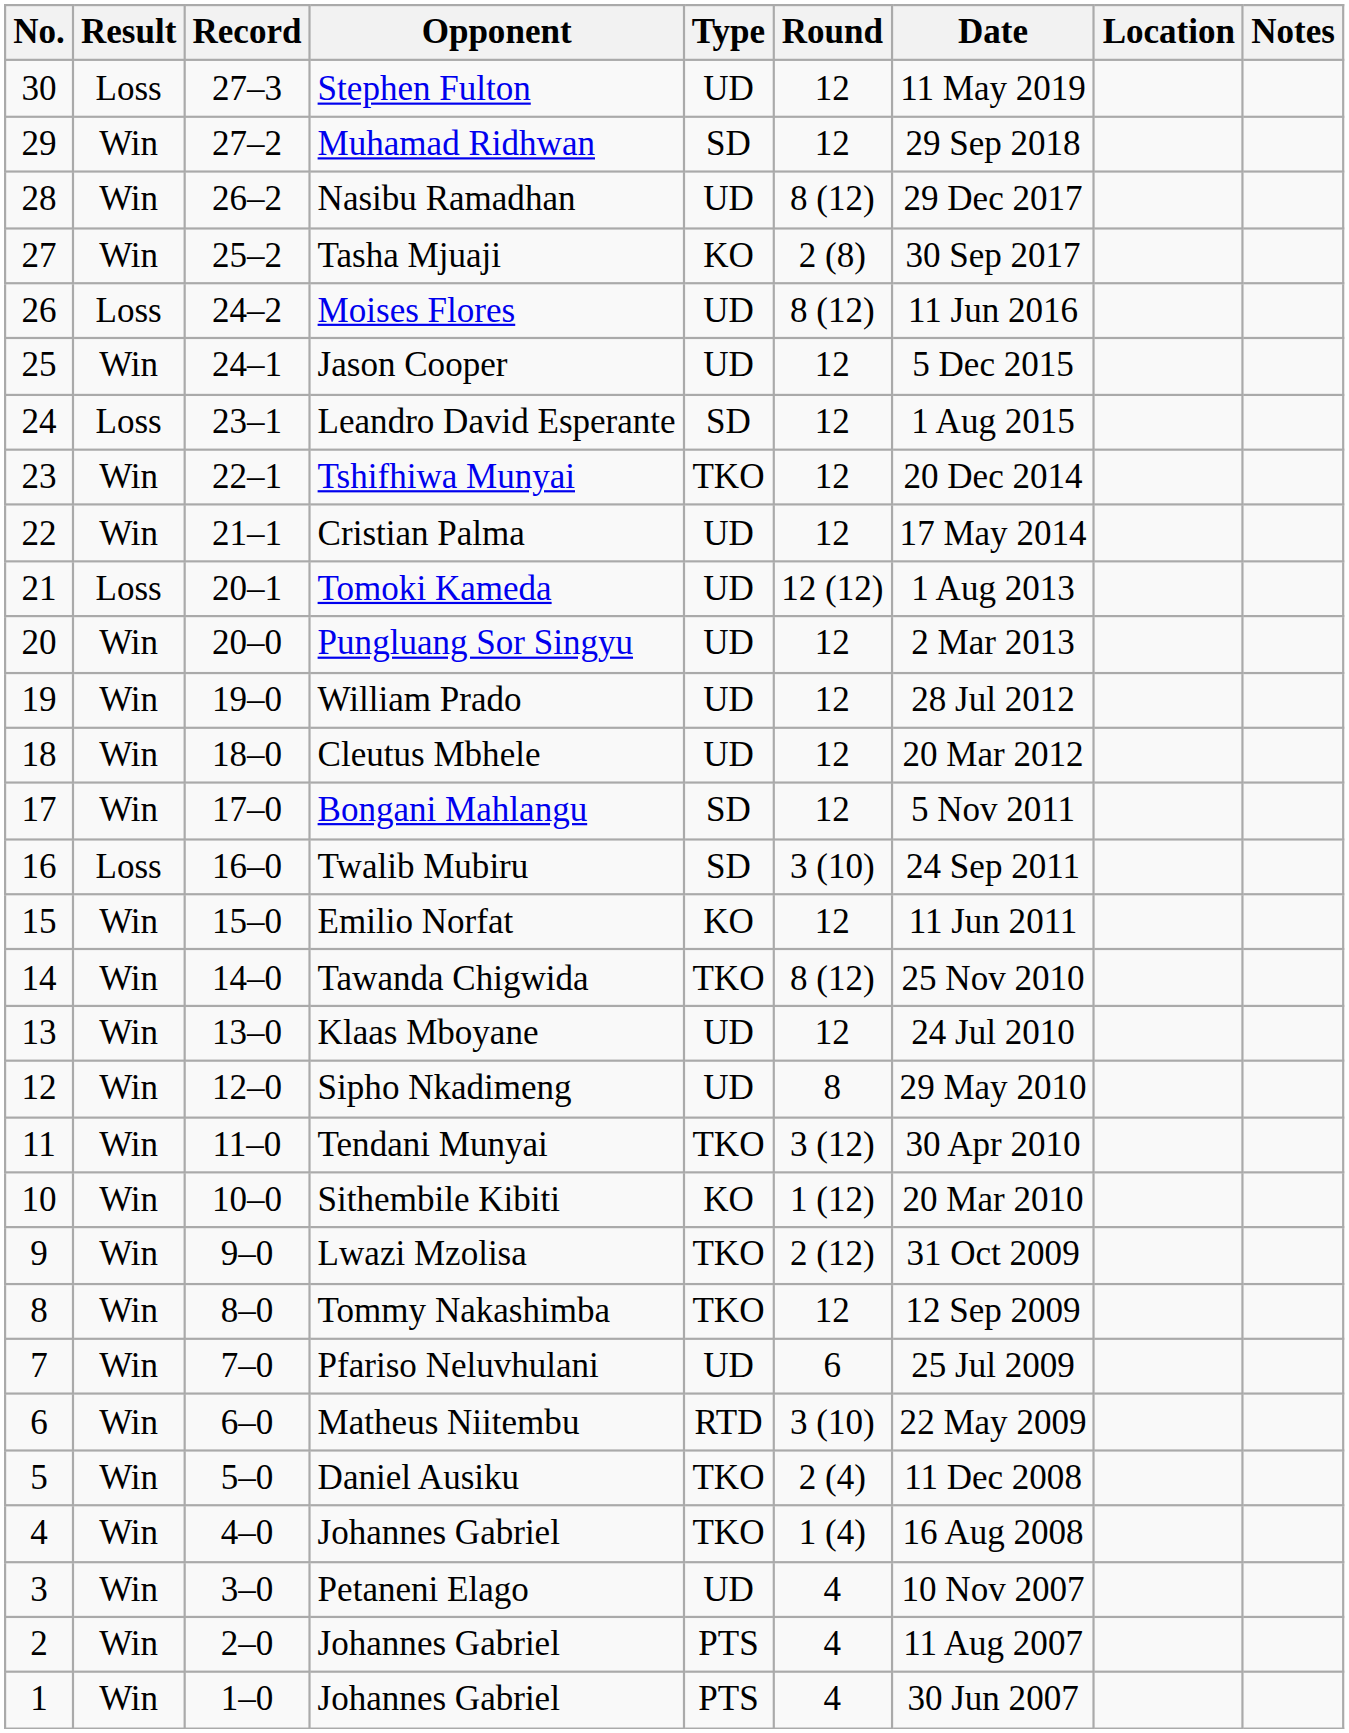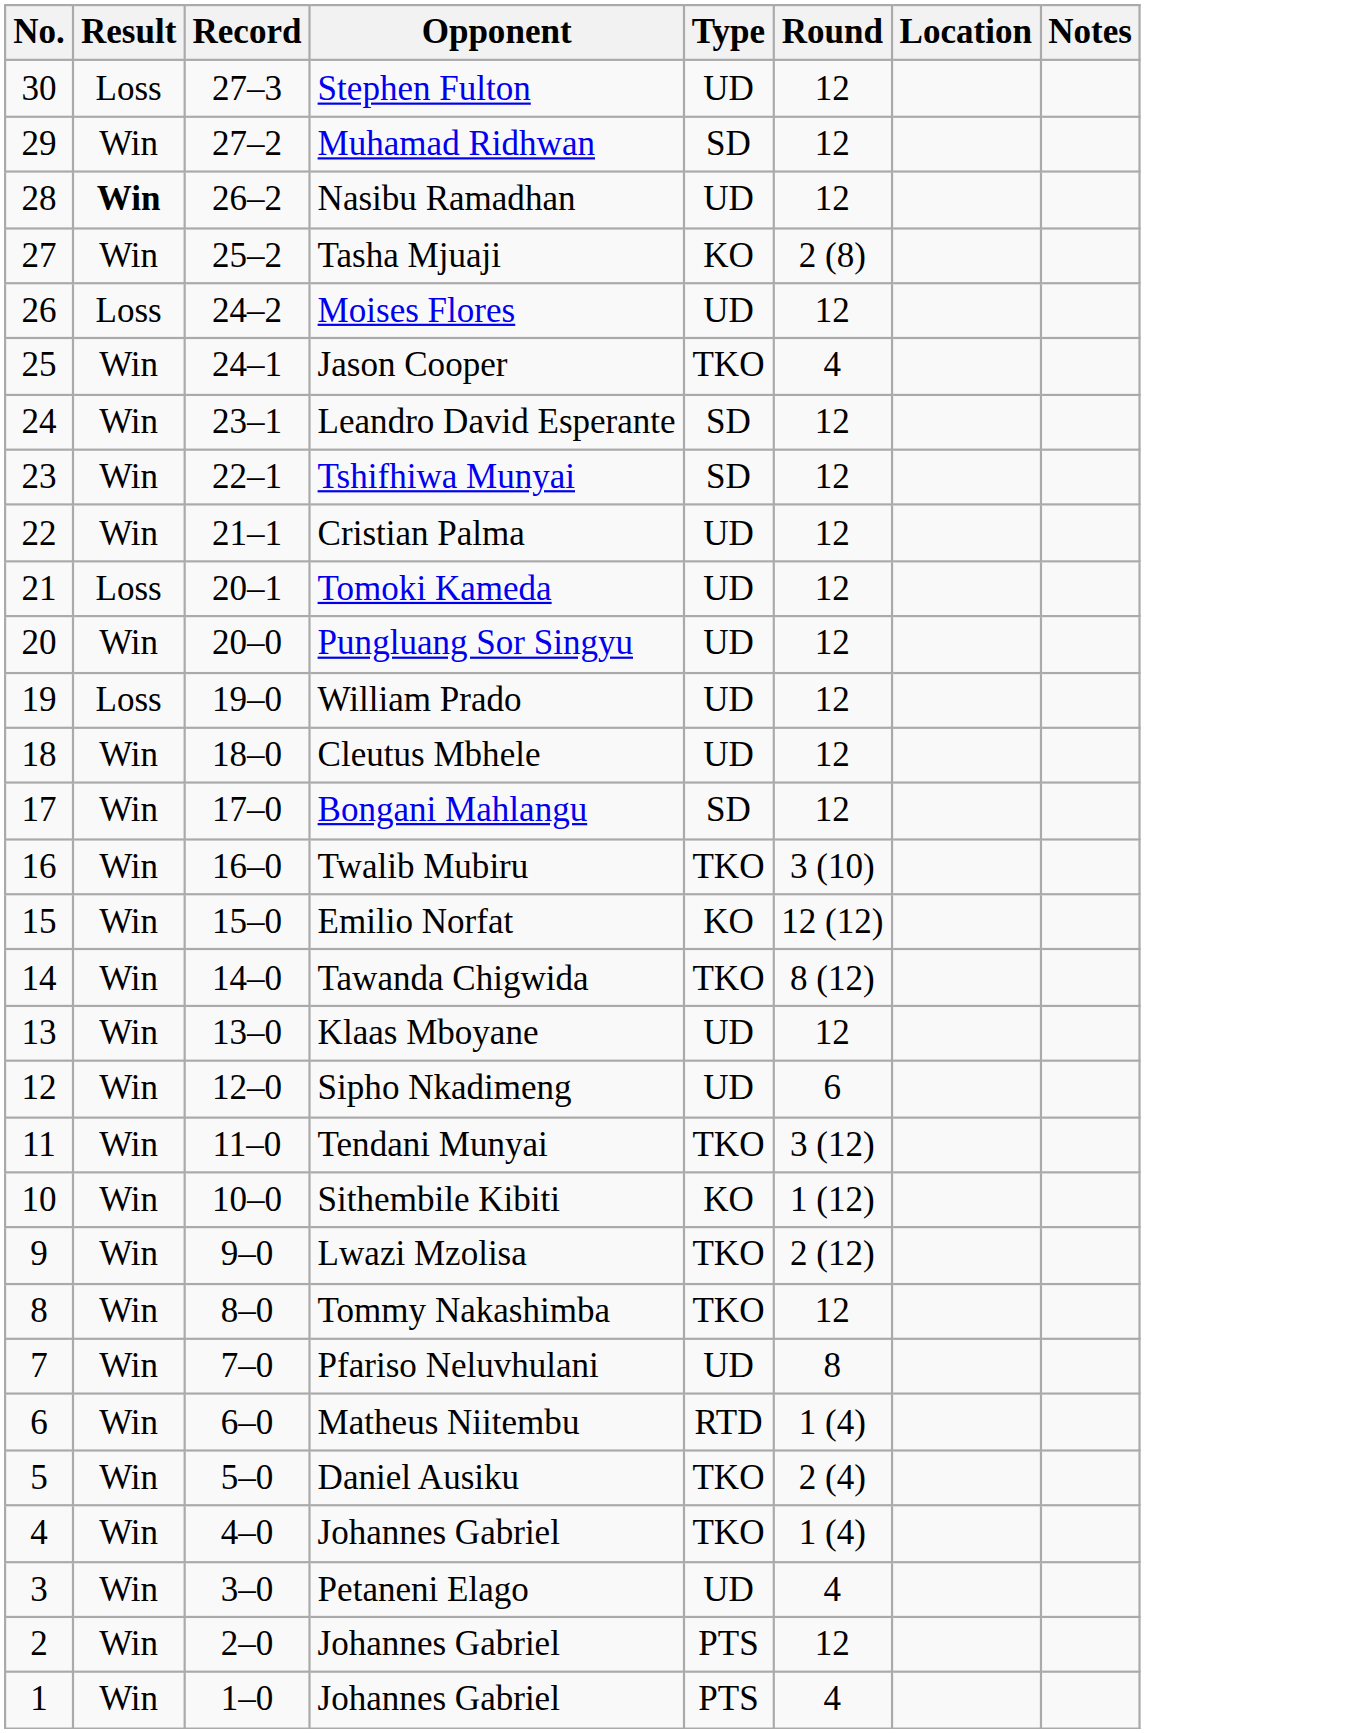- column: (993, 32)
(129, 198) normal -> (129, 198) bold
(832, 198) 8 (12) -> (832, 198) 12
(832, 310) 8 (12) -> (832, 310) 12
(728, 365) UD -> (728, 365) TKO
(832, 365) 12 -> (832, 365) 4
(129, 421) Loss -> (129, 421) Win
(728, 476) TKO -> (728, 476) SD
(832, 587) 12 (12) -> (832, 587) 12
(129, 699) Win -> (129, 699) Loss
(129, 865) Loss -> (129, 865) Win
(728, 865) SD -> (728, 865) TKO
(832, 921) 12 -> (832, 921) 12 (12)
(832, 1088) 8 -> (832, 1088) 6
(832, 1365) 6 -> (832, 1365) 8
(832, 1421) 3 (10) -> (832, 1421) 1 (4)
(832, 1643) 4 -> (832, 1643) 12
